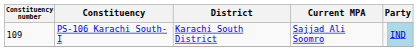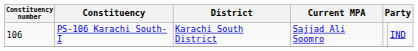(14, 34) 109 -> (14, 34) 106
(398, 34) lightblue background -> (398, 34) no background
